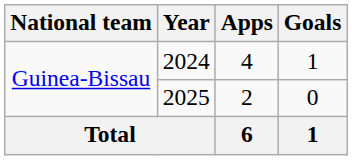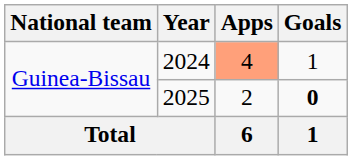(247, 60) no background -> (247, 60) lightsalmon background
(313, 97) normal -> (313, 97) bold
